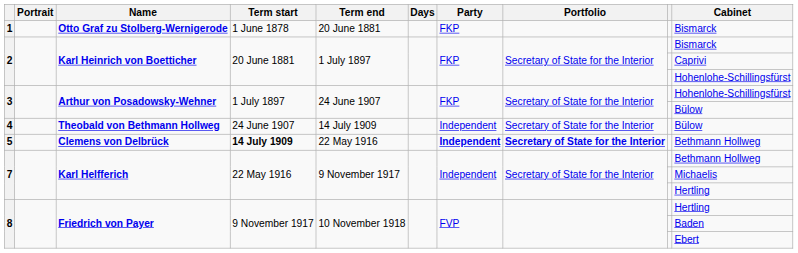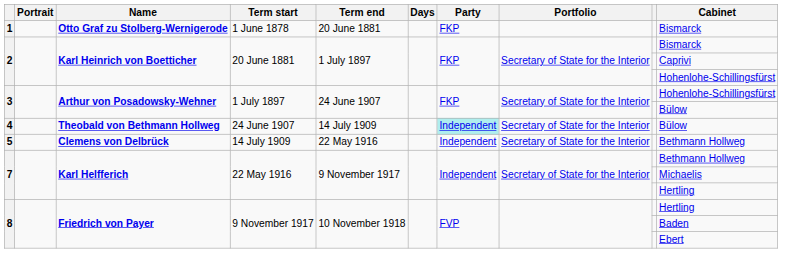(468, 126) no background -> (468, 126) paleturquoise background
(262, 142) bold -> (261, 142) normal
(470, 142) bold -> (468, 142) normal
(585, 142) bold -> (575, 142) normal
